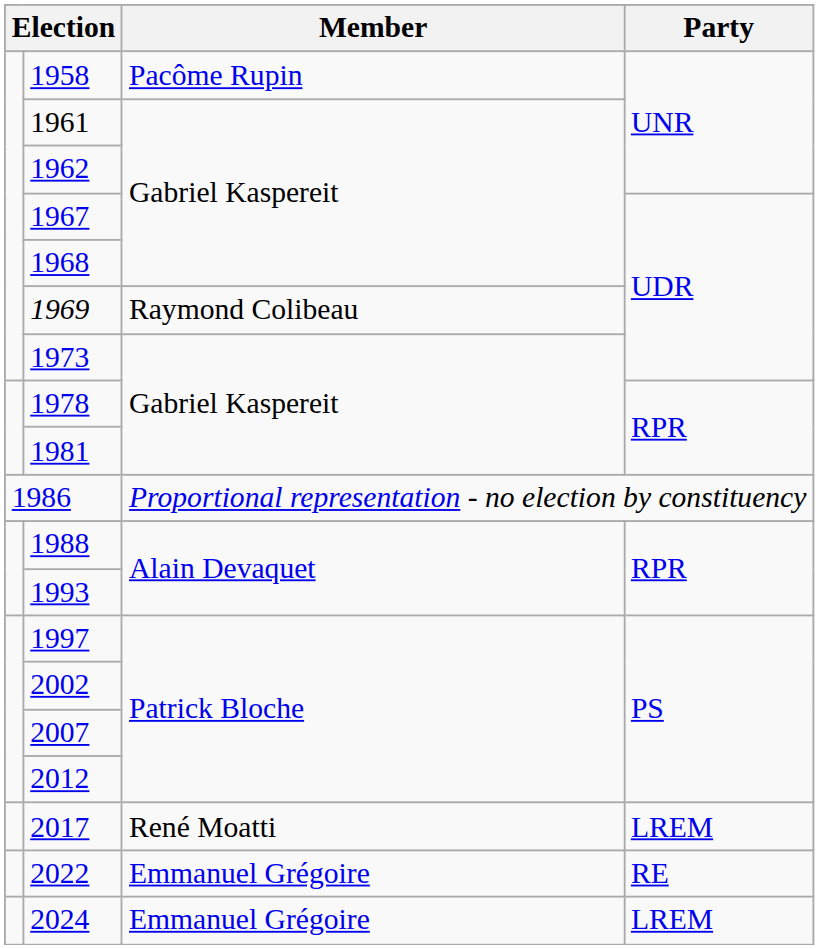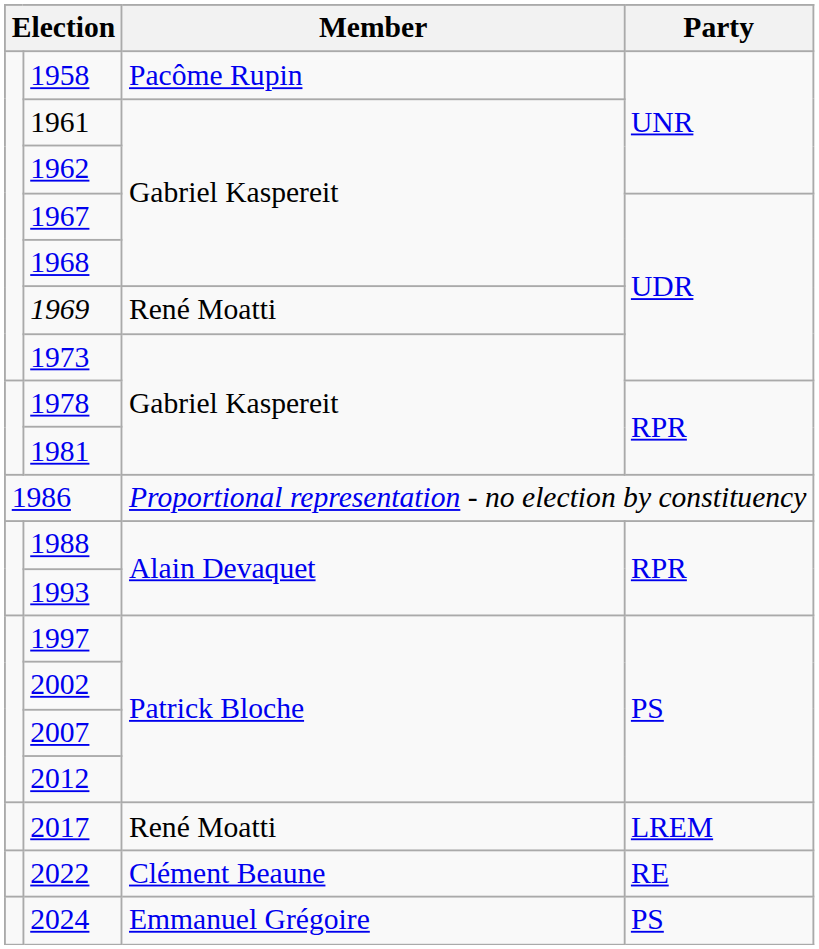(244, 309) Raymond Colibeau -> (203, 309) René Moatti
(249, 872) Emmanuel Grégoire -> (227, 872) Clément Beaune
(672, 919) LREM -> (647, 919) PS
